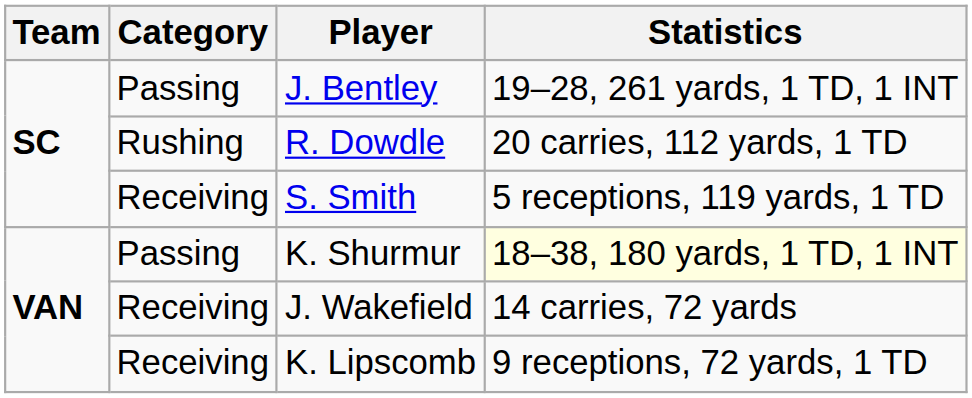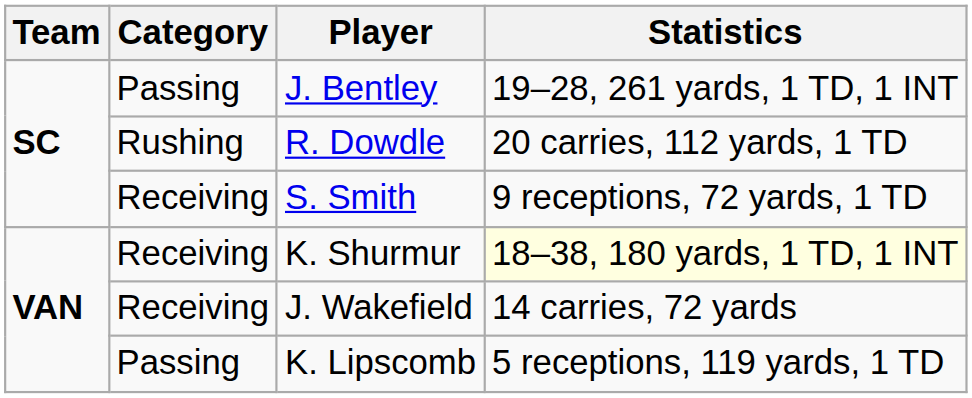(718, 197) 5 receptions, 119 yards, 1 TD -> (710, 197) 9 receptions, 72 yards, 1 TD
(178, 253) Passing -> (193, 253) Receiving
(193, 363) Receiving -> (178, 363) Passing
(710, 363) 9 receptions, 72 yards, 1 TD -> (718, 363) 5 receptions, 119 yards, 1 TD
